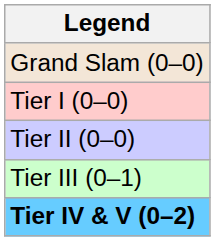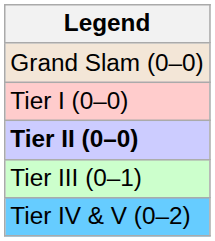(73, 139) normal -> (74, 139) bold
(103, 216) bold -> (100, 216) normal
